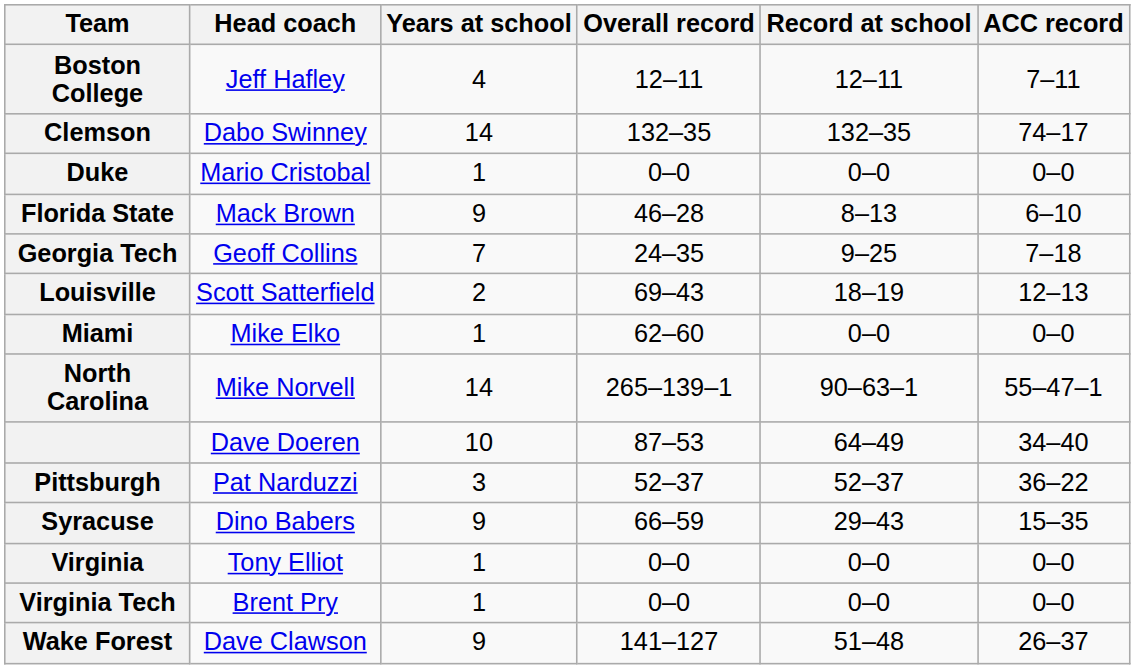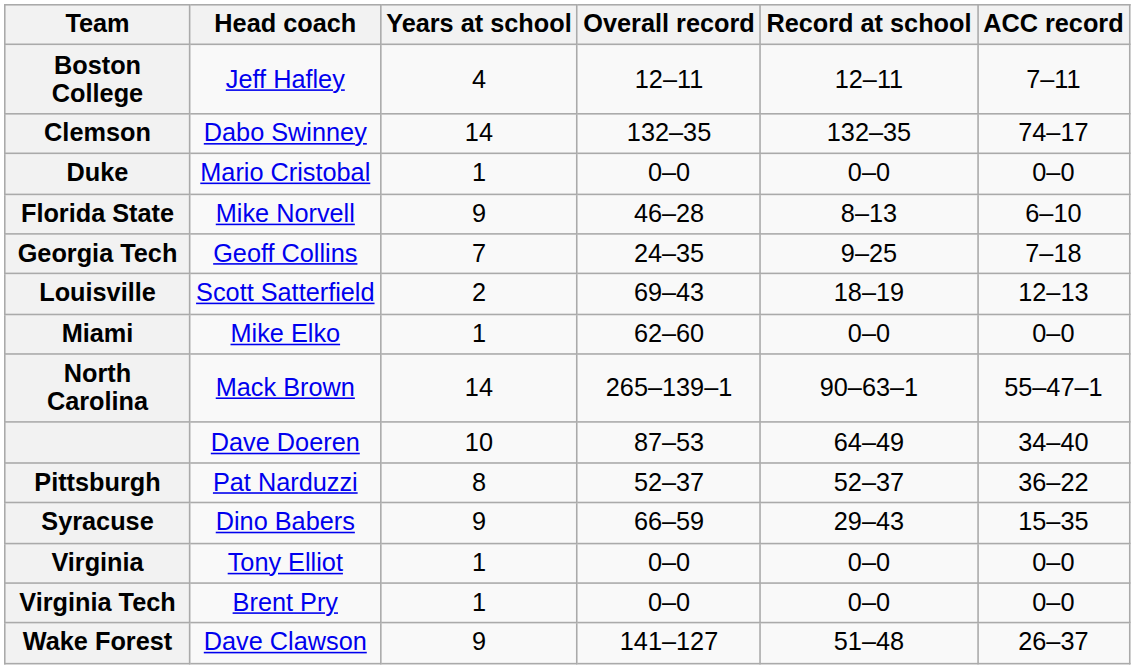(285, 213) Mack Brown -> (285, 213) Mike Norvell
(285, 387) Mike Norvell -> (285, 387) Mack Brown
(479, 482) 3 -> (479, 482) 8
